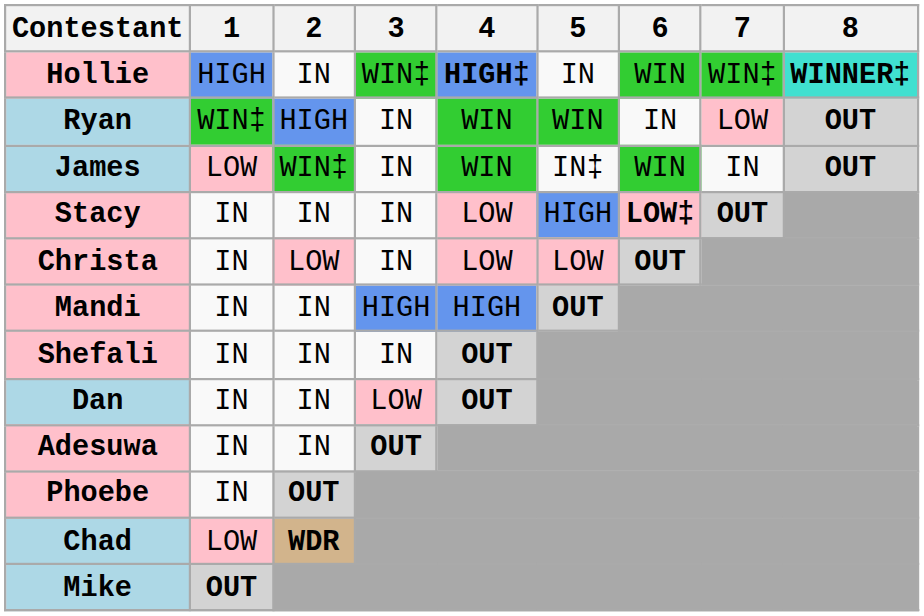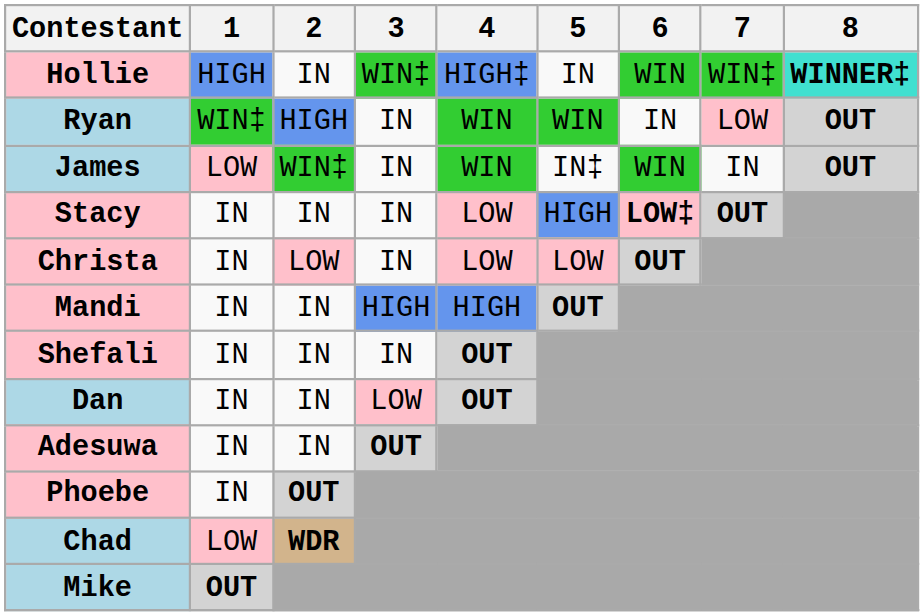(487, 75) bold -> (487, 75) normal
